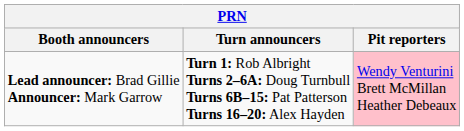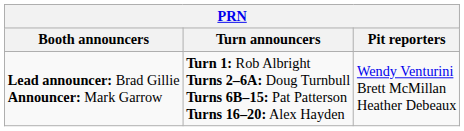(407, 88) pink background -> (407, 88) no background
